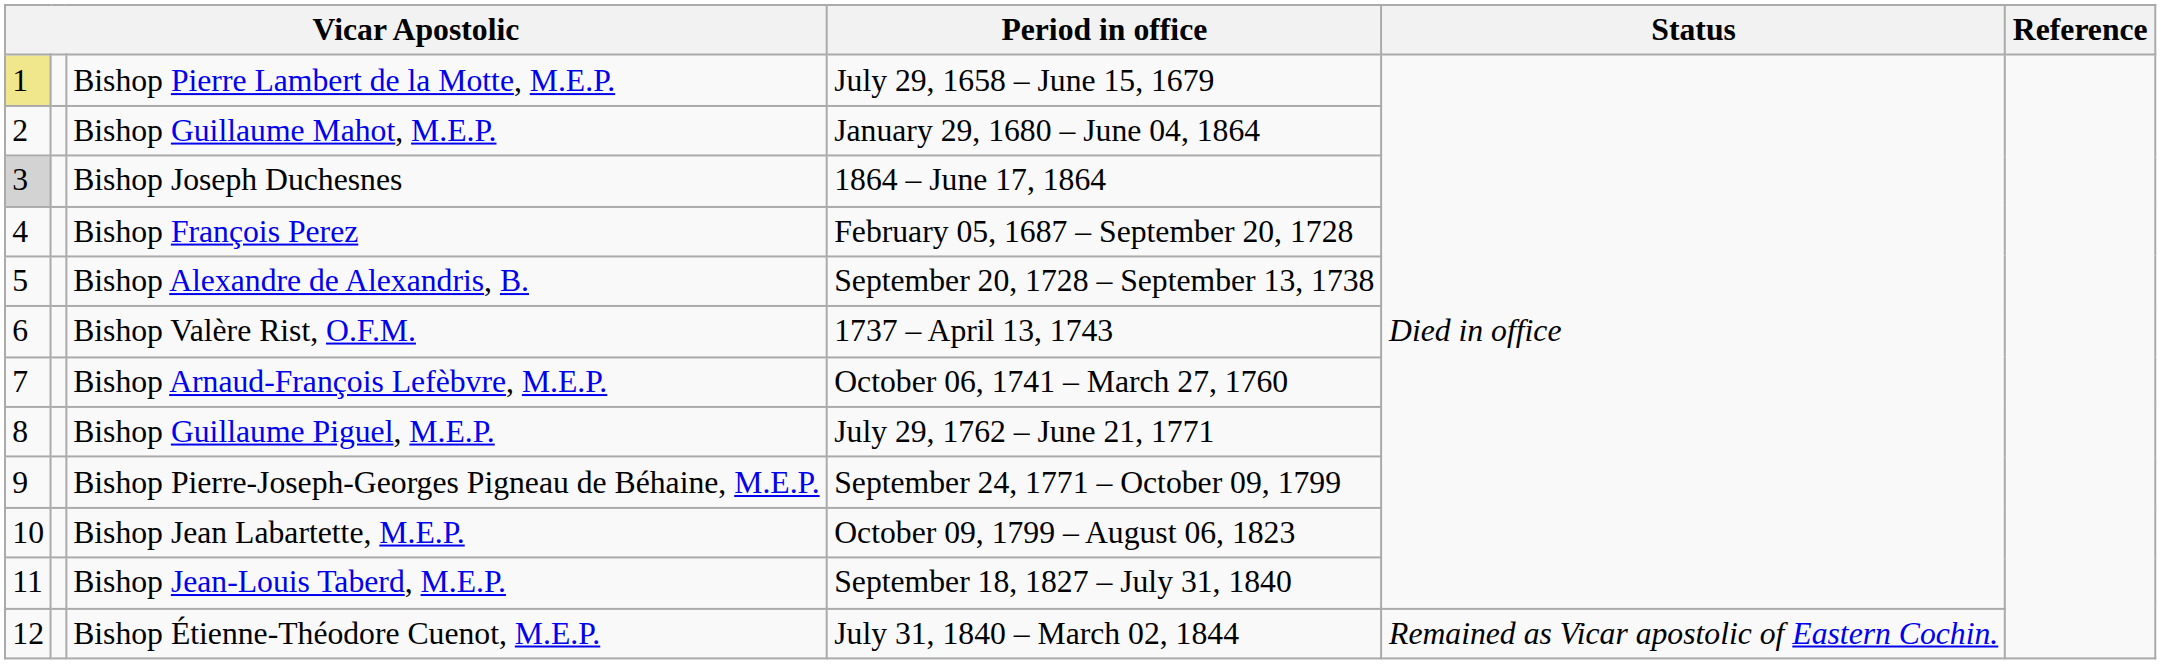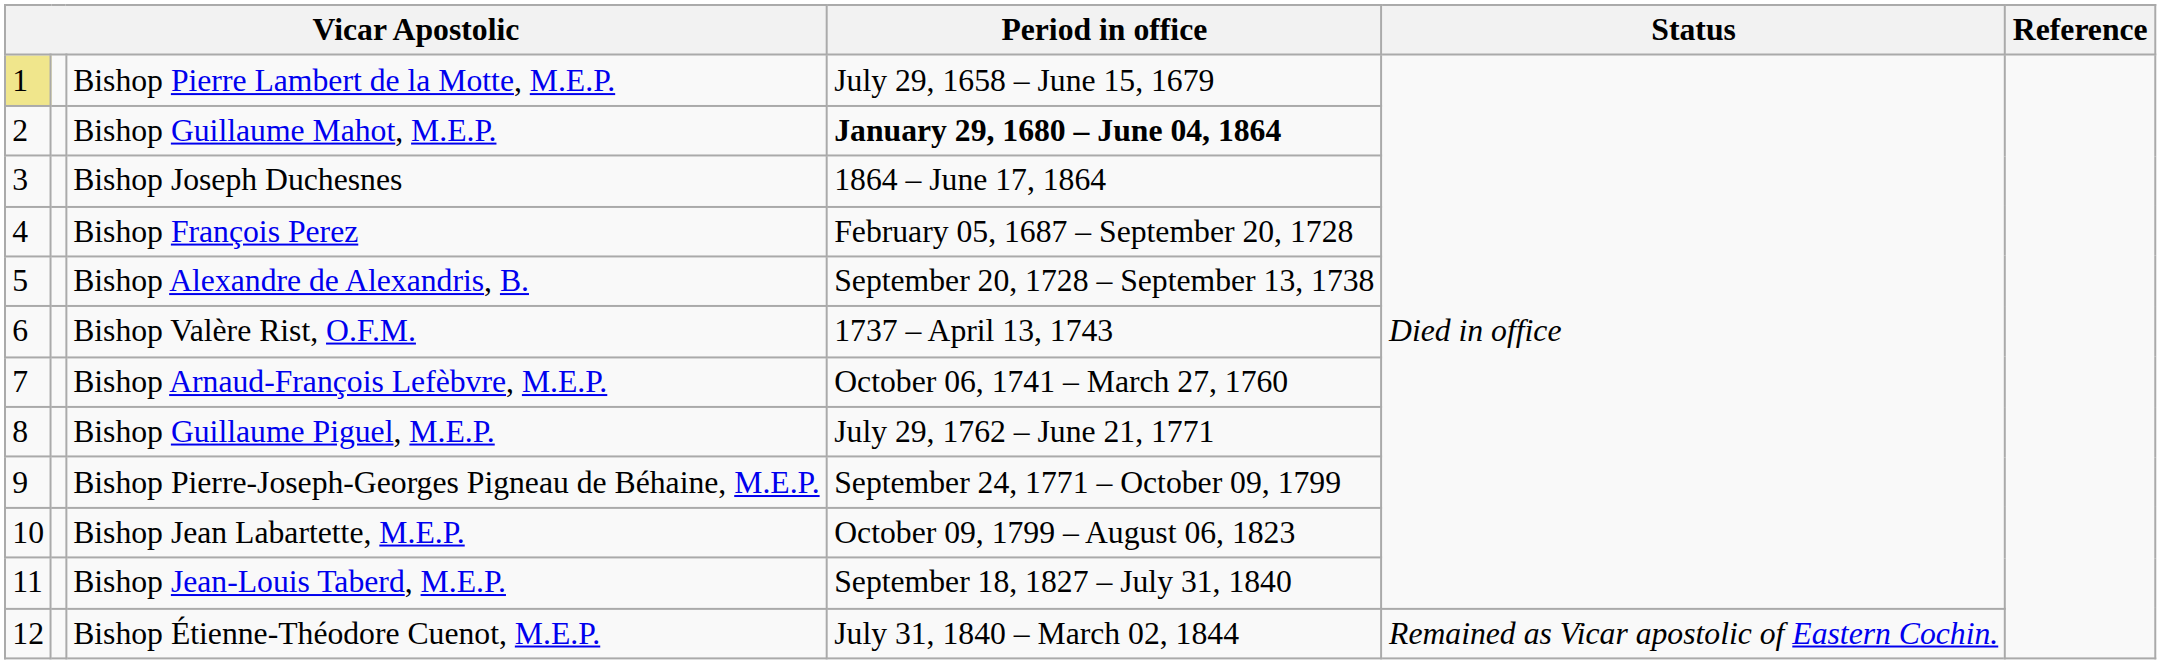(1047, 130) normal -> (1058, 130) bold
(20, 180) lightgrey background -> (20, 180) no background
